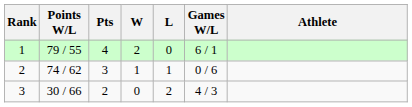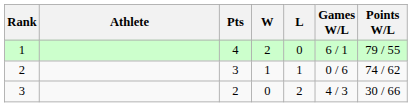columns swapped: (318, 22) <-> (64, 22)
